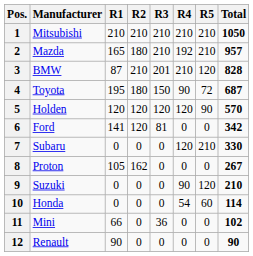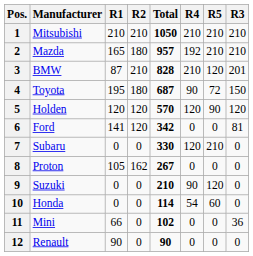columns swapped: (162, 14) <-> (234, 14)
